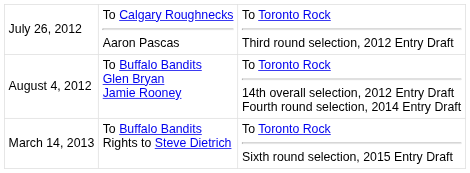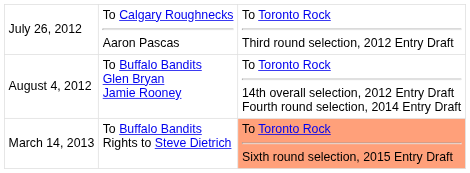(352, 143) no background -> (352, 143) lightsalmon background
